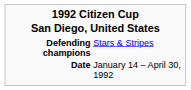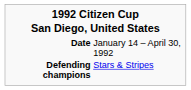rows swapped: (81, 65) <-> (67, 47)
